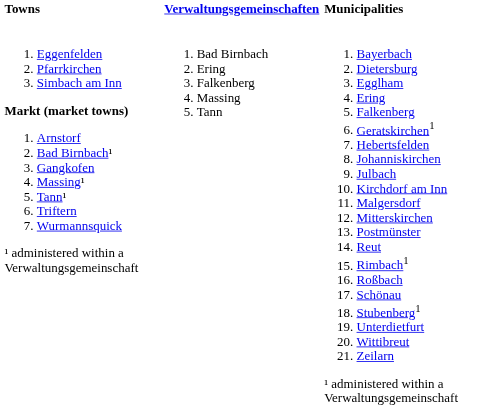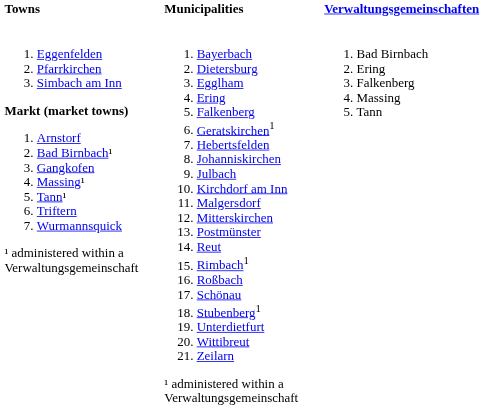columns swapped: (242, 8) <-> (364, 8)
